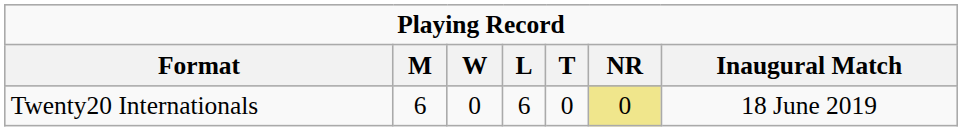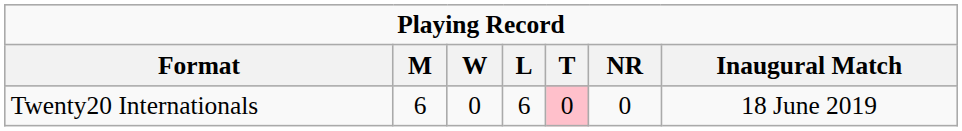(567, 105) no background -> (567, 105) pink background
(625, 105) khaki background -> (625, 105) no background
